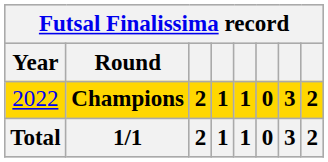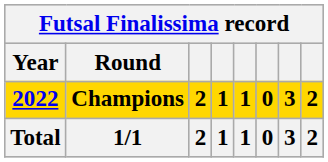(35, 99) normal -> (35, 99) bold
